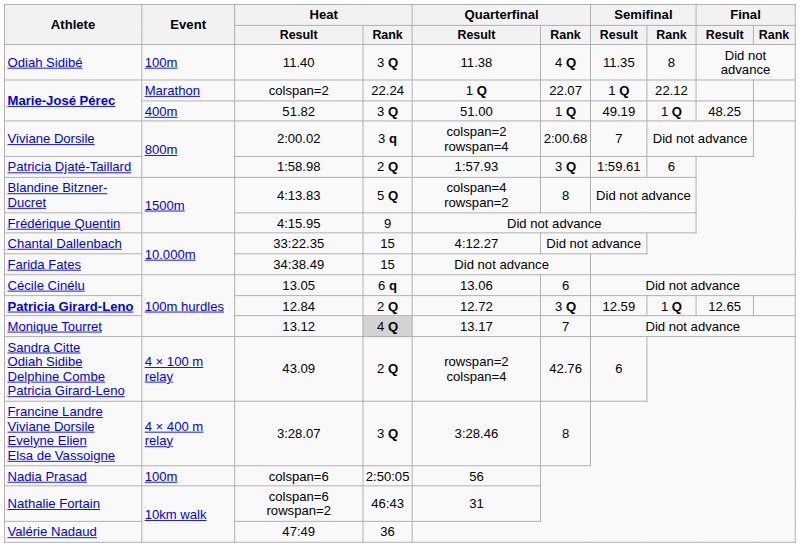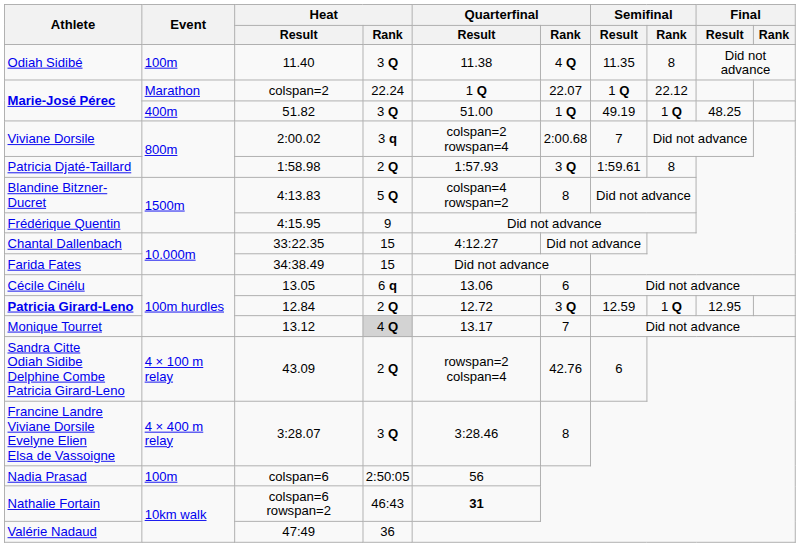(671, 167) 6 -> (671, 167) 8
(725, 306) 12.65 -> (725, 306) 12.95
(476, 504) normal -> (476, 504) bold
